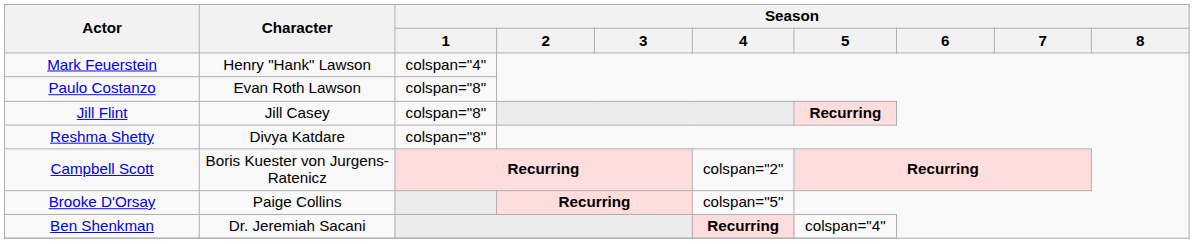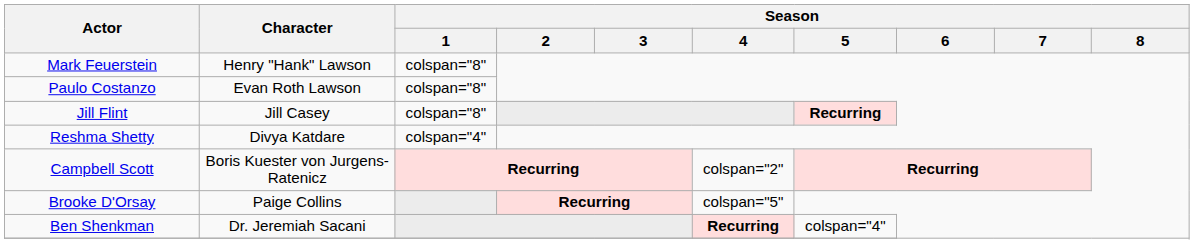(446, 64) colspan="4" -> (446, 64) colspan="8"
(446, 137) colspan="8" -> (446, 137) colspan="4"
